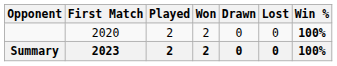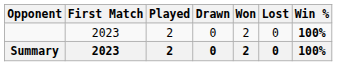columns swapped: (206, 14) <-> (239, 14)
(106, 32) 2020 -> (106, 32) 2023
